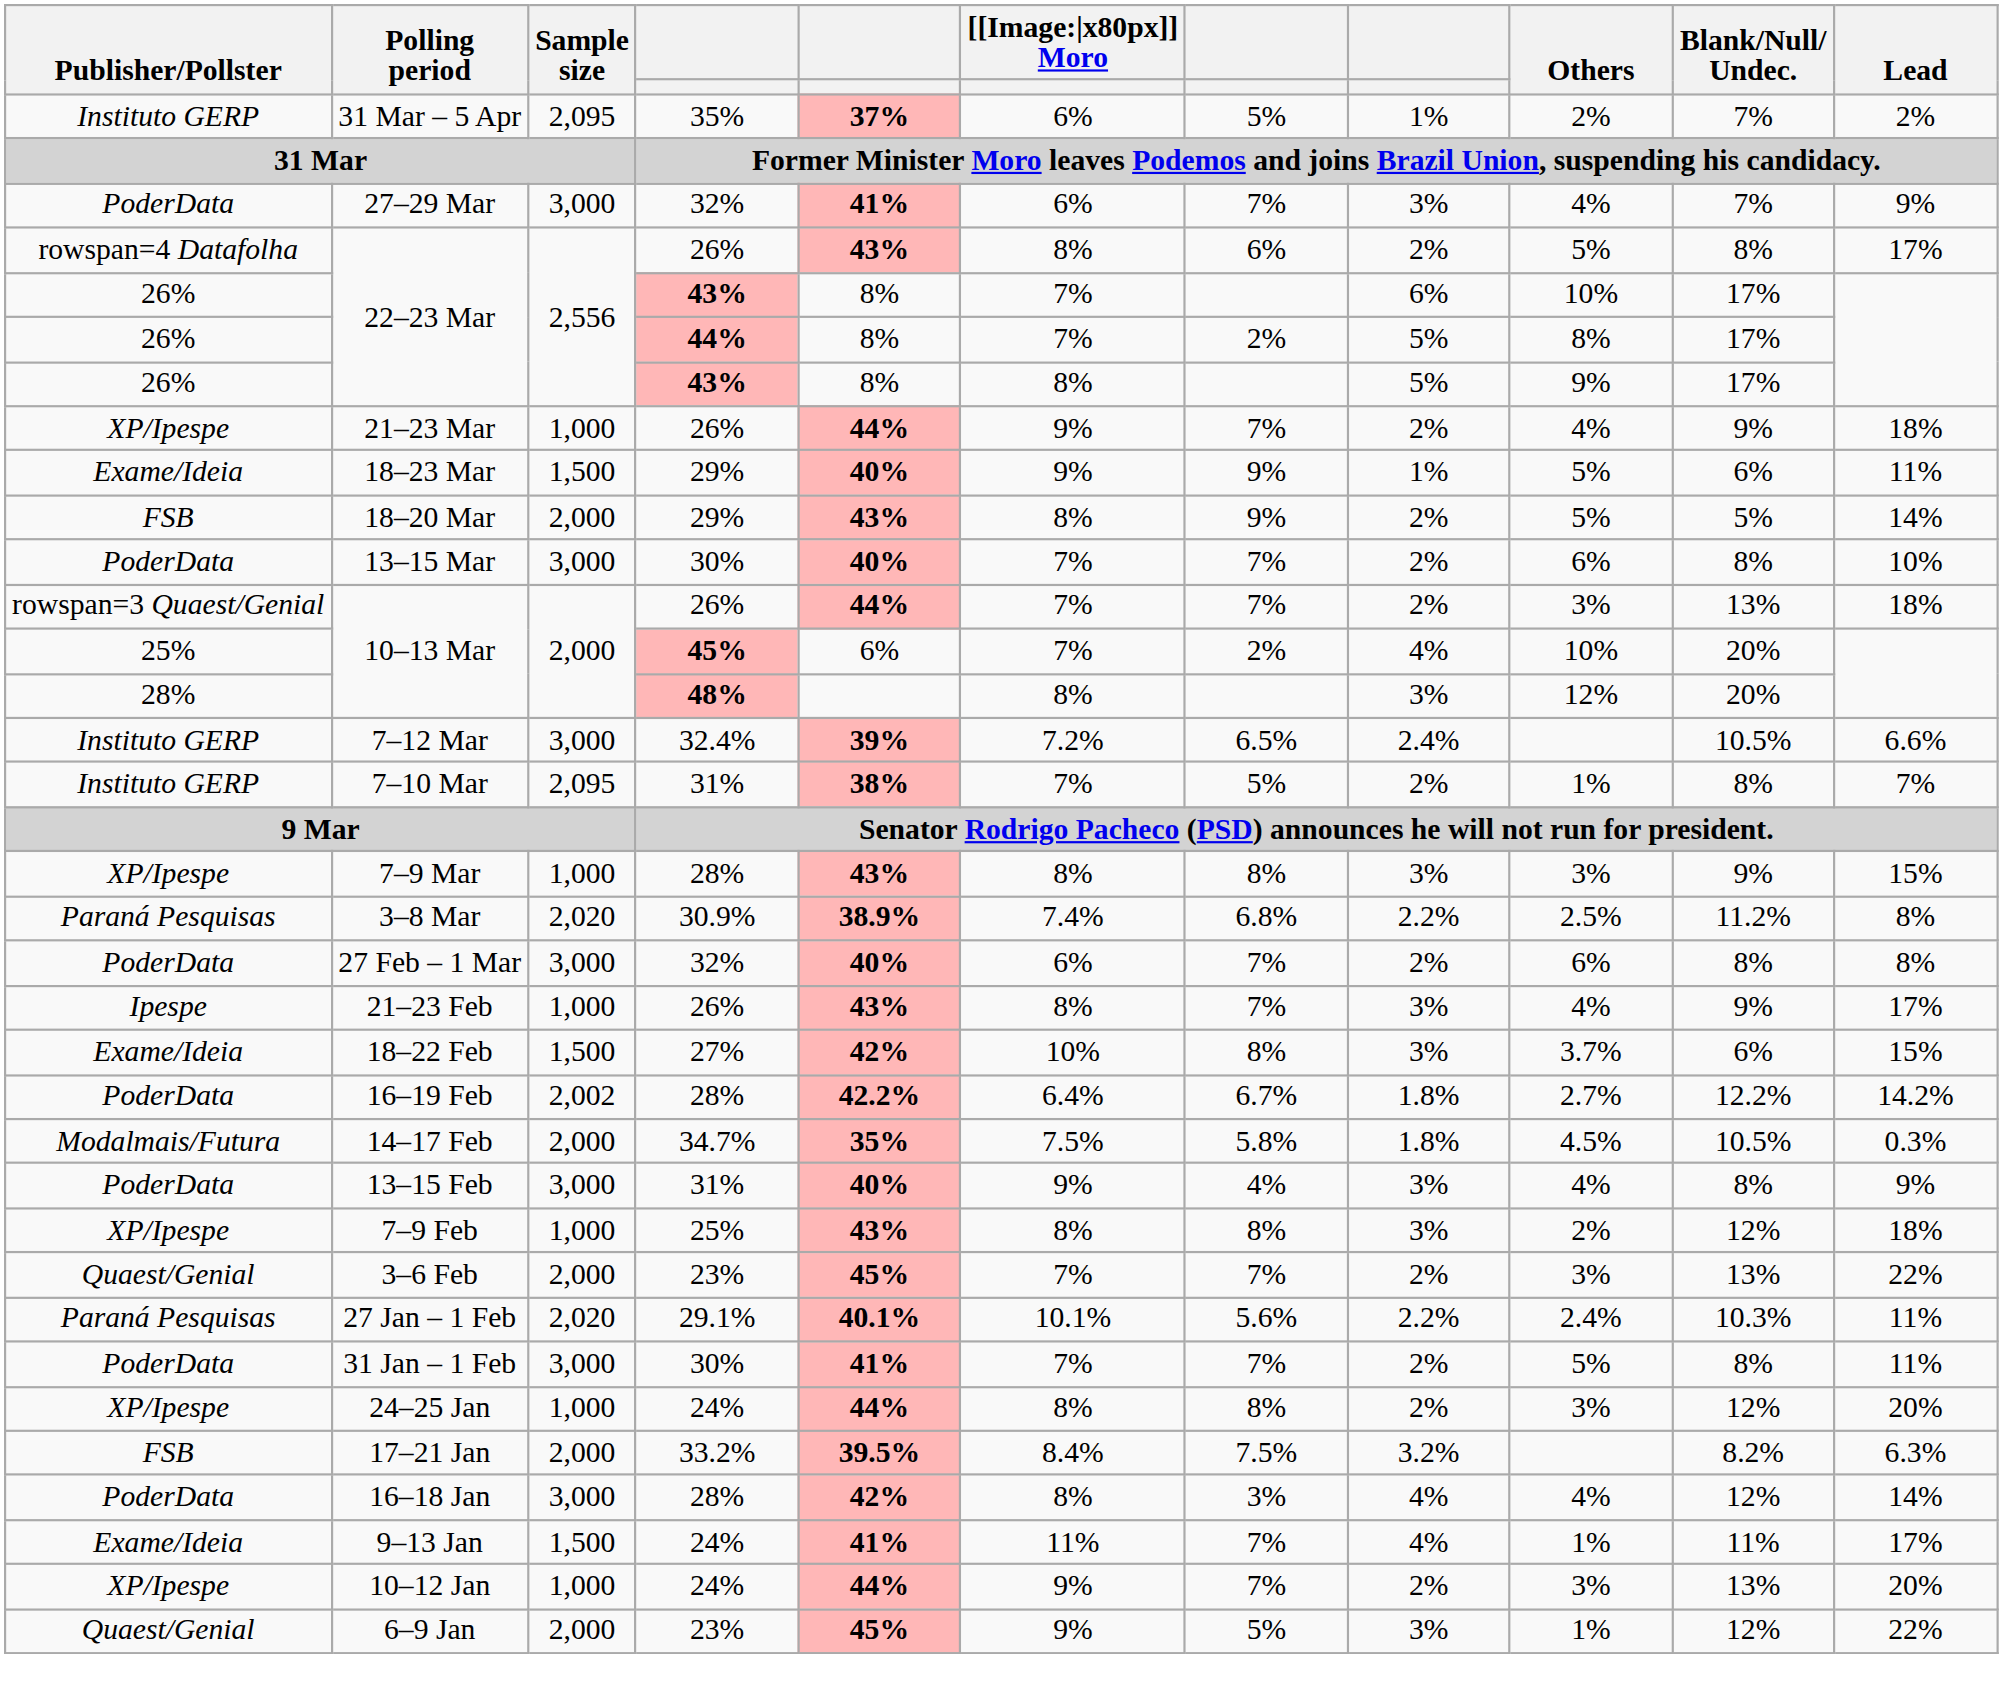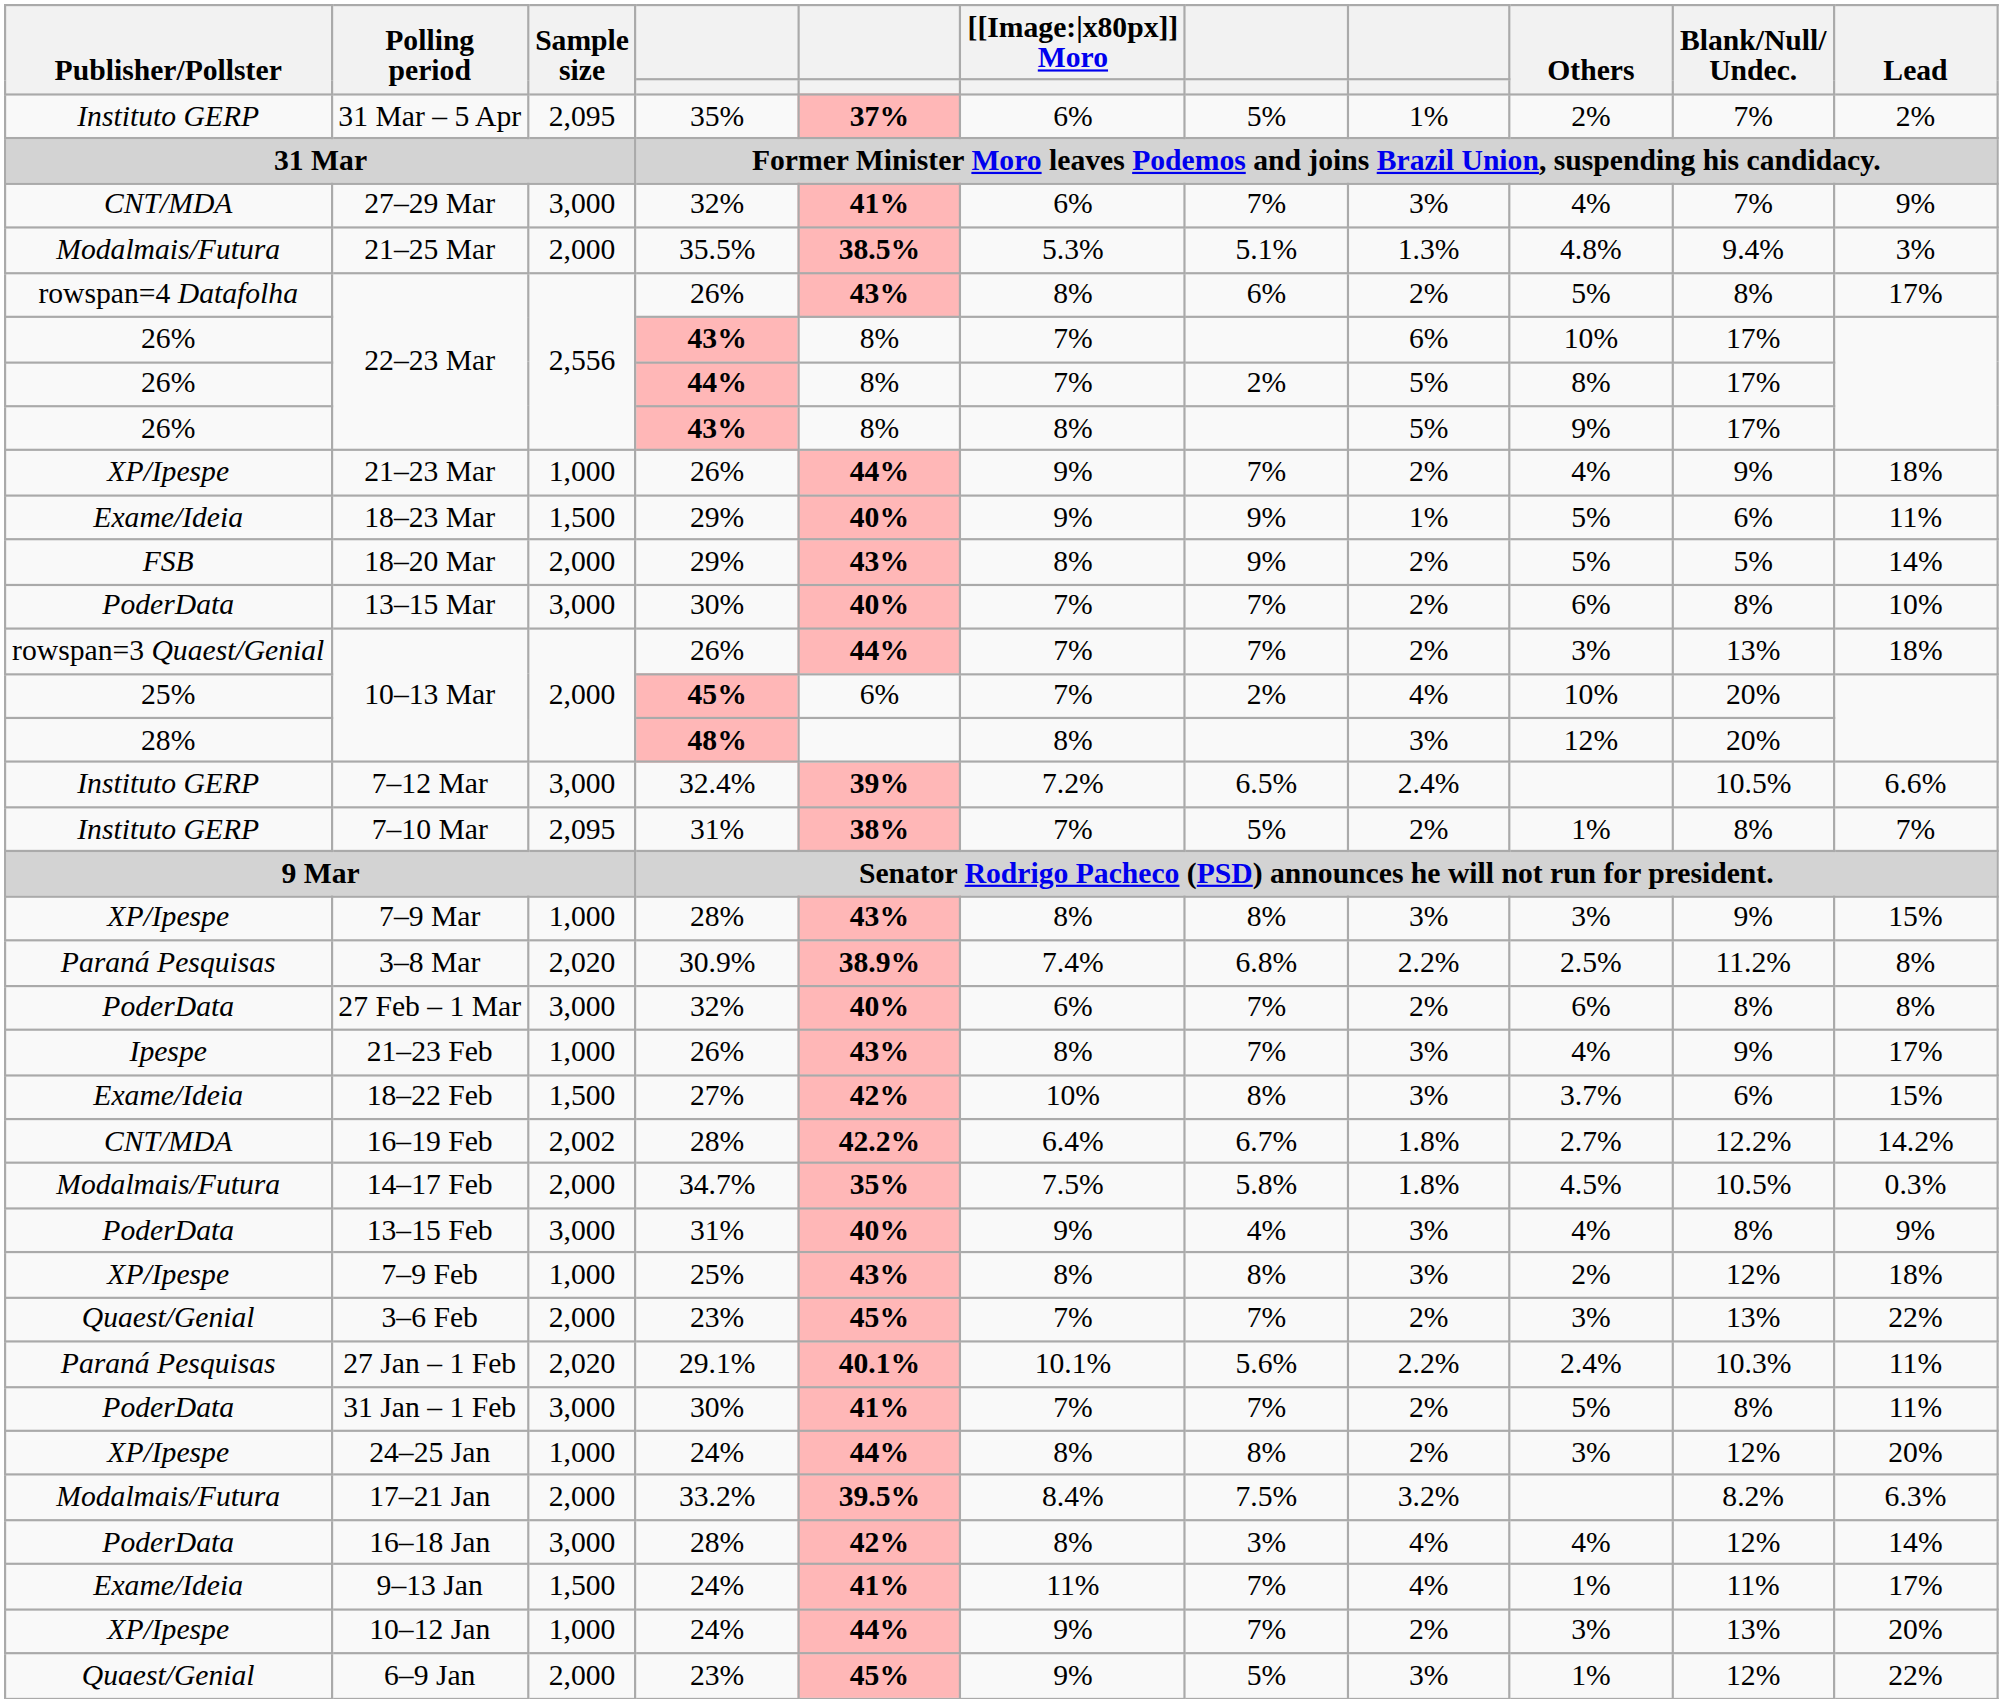(168, 204) PoderData -> (168, 204) CNT/MDA
+ row: (430, 249)
(168, 1095) PoderData -> (168, 1140) CNT/MDA
(168, 1452) FSB -> (168, 1496) Modalmais/Futura
